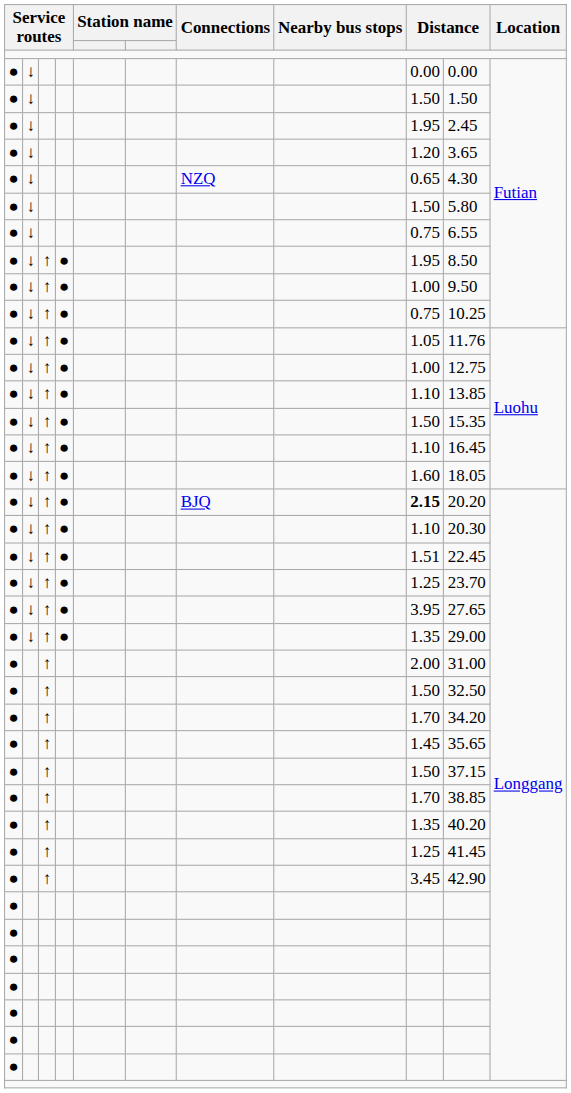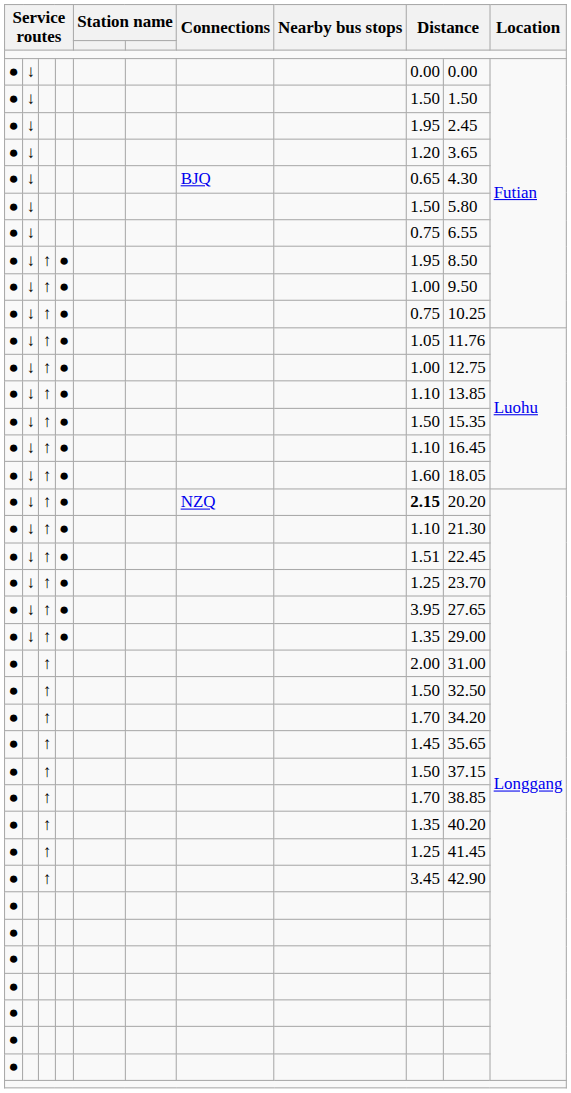(198, 179) NZQ -> (196, 179) BJQ
(196, 502) BJQ -> (198, 502) NZQ
(467, 529) 20.30 -> (467, 529) 21.30
